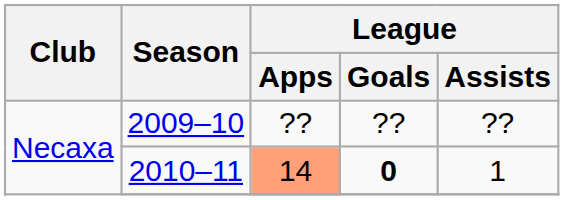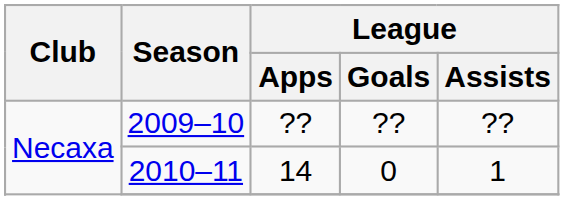(296, 171) lightsalmon background -> (296, 171) no background
(389, 171) bold -> (389, 171) normal
